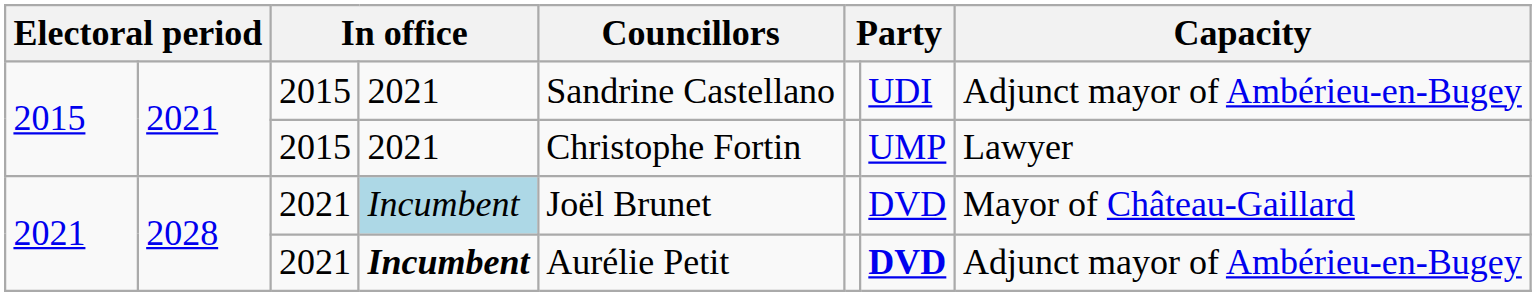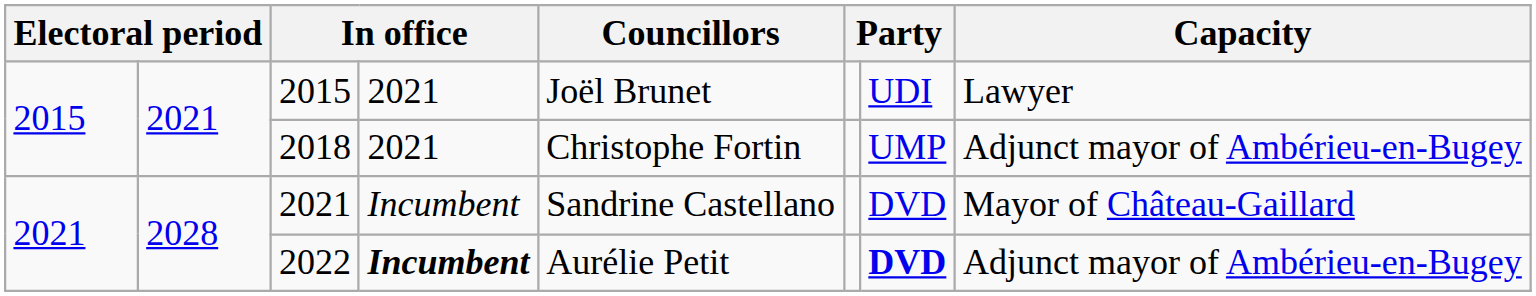(691, 90) Sandrine Castellano -> (629, 90) Joël Brunet
(1242, 90) Adjunct mayor of Ambérieu-en-Bugey -> (1018, 90) Lawyer
(315, 147) 2015 -> (315, 147) 2018
(1018, 147) Lawyer -> (1242, 147) Adjunct mayor of Ambérieu-en-Bugey
(444, 204) lightblue background -> (444, 204) no background
(629, 204) Joël Brunet -> (691, 204) Sandrine Castellano
(315, 261) 2021 -> (315, 261) 2022
